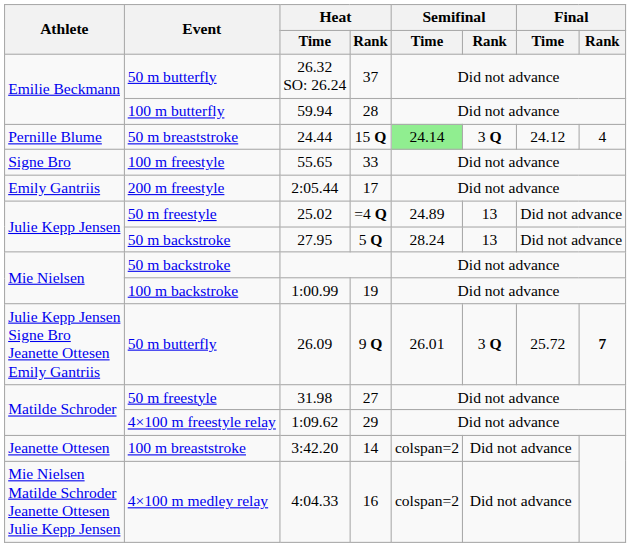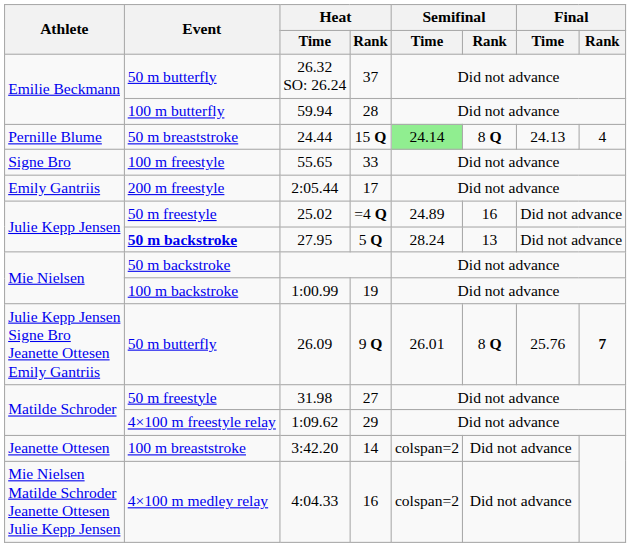(490, 137) 3 Q -> (490, 137) 8 Q
(548, 137) 24.12 -> (548, 137) 24.13
(490, 214) 13 -> (490, 214) 16
(179, 239) normal -> (182, 239) bold
(490, 344) 3 Q -> (490, 344) 8 Q
(548, 344) 25.72 -> (548, 344) 25.76
